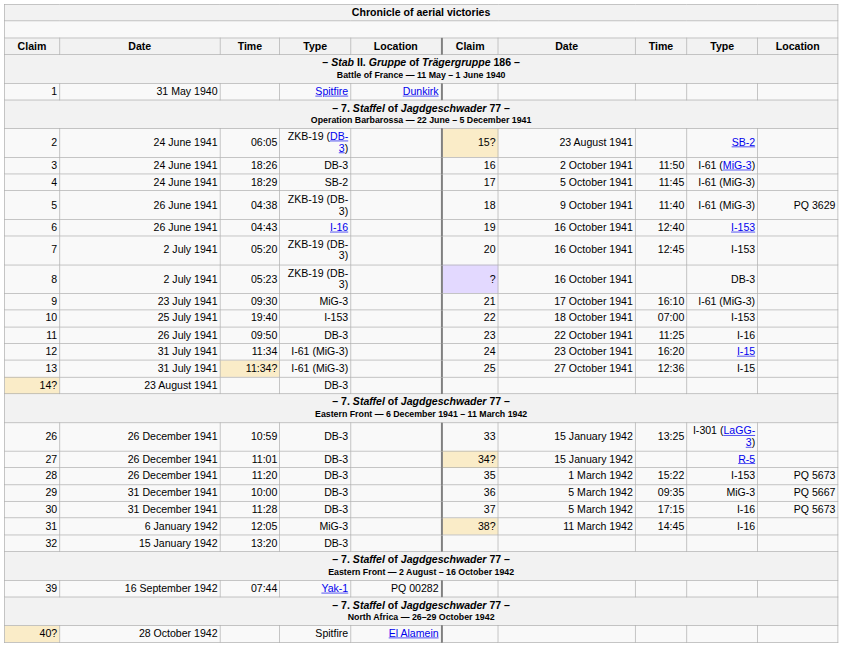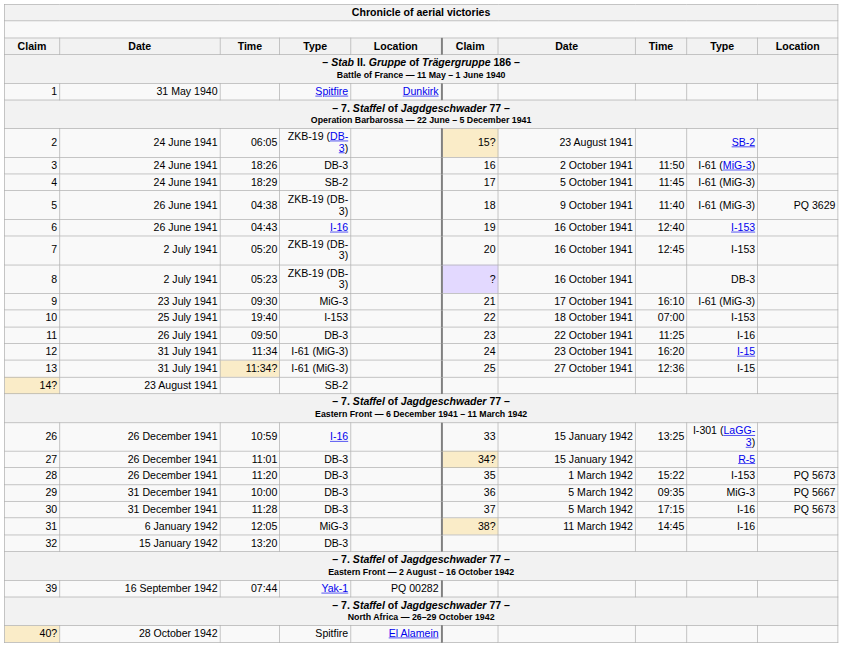(336, 385) DB-3 -> (336, 385) SB-2
(336, 436) DB-3 -> (339, 436) I-16
